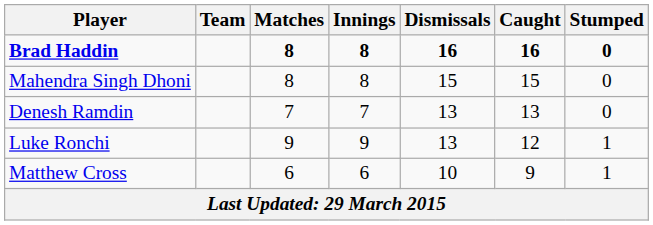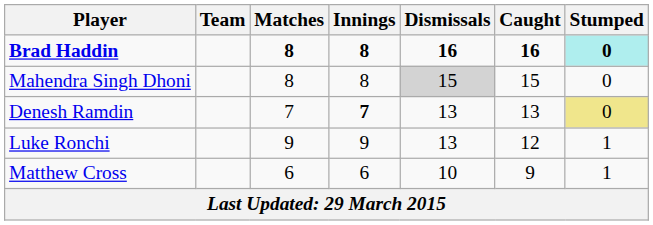(607, 50) no background -> (607, 50) paleturquoise background
(447, 81) no background -> (447, 81) lightgrey background
(364, 111) normal -> (364, 111) bold
(607, 111) no background -> (607, 111) khaki background
